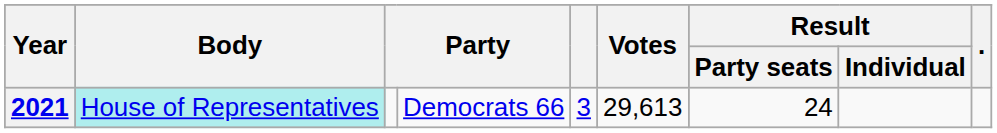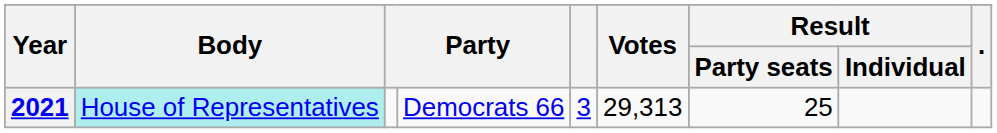(643, 108) 29,613 -> (643, 108) 29,313
(818, 108) 24 -> (818, 108) 25
